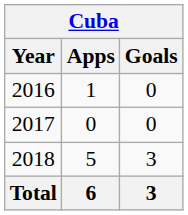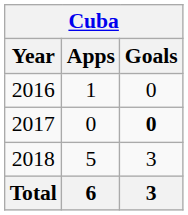(151, 124) normal -> (151, 124) bold
